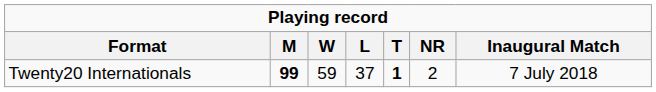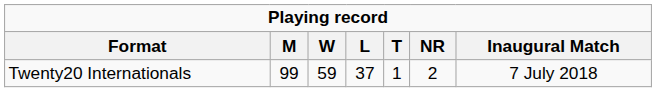(289, 73) bold -> (289, 73) normal
(397, 73) bold -> (397, 73) normal
